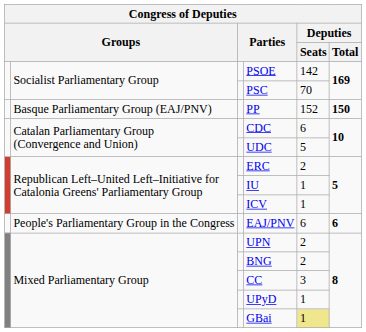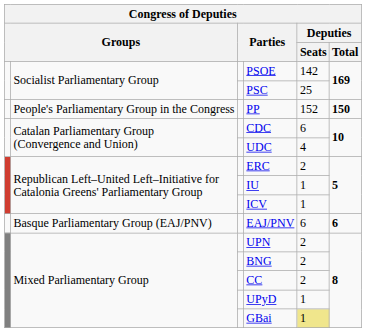(306, 90) 70 -> (306, 90) 25
(113, 109) Basque Parliamentary Group (EAJ/PNV) -> (124, 109) People's Parliamentary Group in the Congress
(303, 147) 5 -> (303, 147) 4
(124, 223) People's Parliamentary Group in the Congress -> (113, 223) Basque Parliamentary Group (EAJ/PNV)
(303, 280) 3 -> (303, 280) 2
